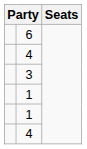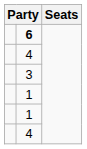(29, 35) normal -> (29, 35) bold
